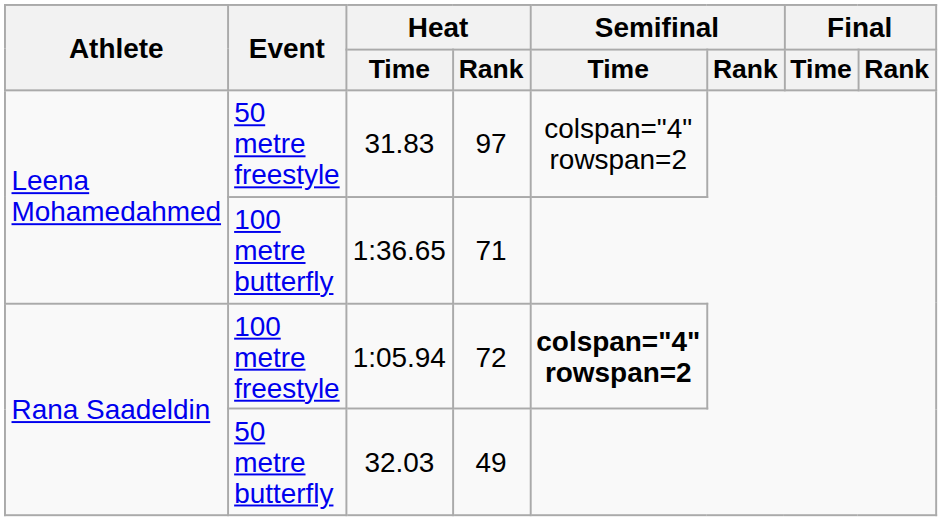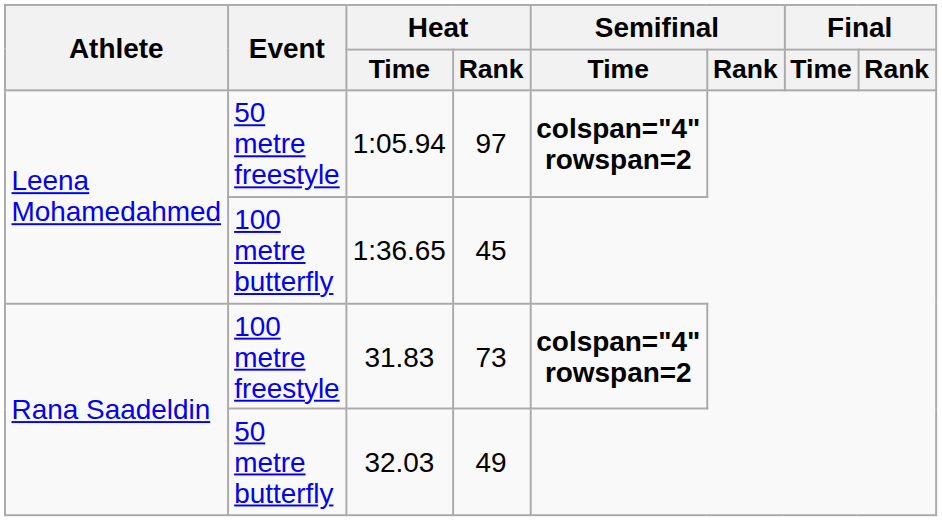(399, 144) 31.83 -> (399, 144) 1:05.94
(618, 144) normal -> (618, 144) bold
(491, 250) 71 -> (491, 250) 45
(399, 357) 1:05.94 -> (399, 357) 31.83
(491, 357) 72 -> (491, 357) 73
